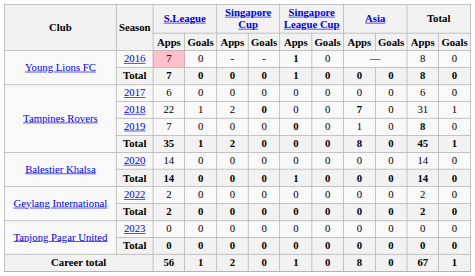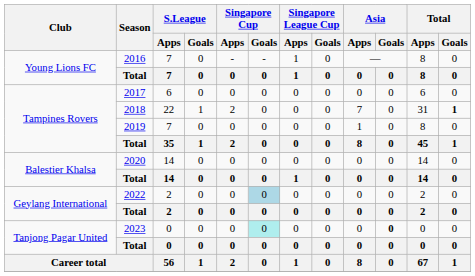(169, 59) pink background -> (169, 59) no background
(296, 59) bold -> (296, 59) normal
(264, 110) bold -> (264, 110) normal
(359, 110) bold -> (359, 110) normal
(455, 110) normal -> (455, 110) bold
(296, 127) bold -> (296, 127) normal
(423, 127) bold -> (423, 127) normal
(264, 195) no background -> (264, 195) lightblue background
(264, 229) no background -> (264, 229) paleturquoise background
(391, 229) normal -> (391, 229) bold
